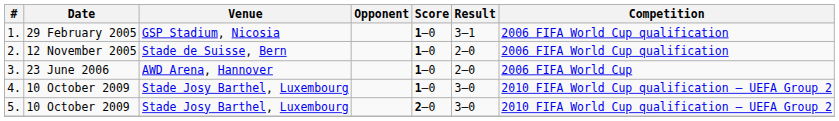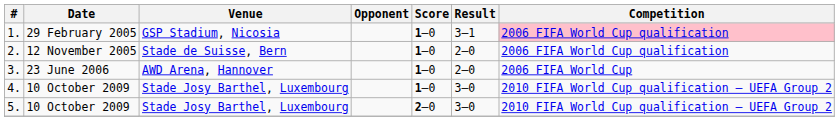(615, 32) no background -> (615, 32) pink background
